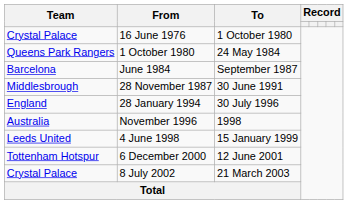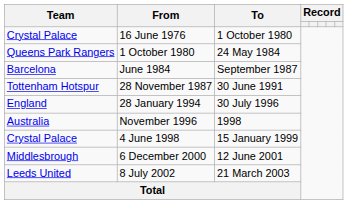(43, 87) Middlesbrough -> (53, 87) Tottenham Hotspur
(39, 138) Leeds United -> (42, 138) Crystal Palace
(53, 156) Tottenham Hotspur -> (43, 156) Middlesbrough
(42, 173) Crystal Palace -> (39, 173) Leeds United
